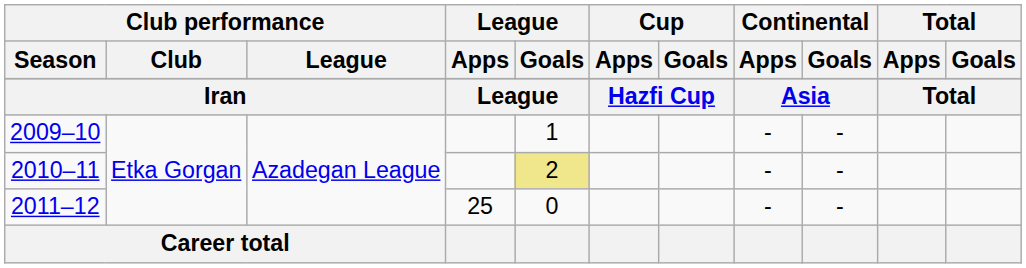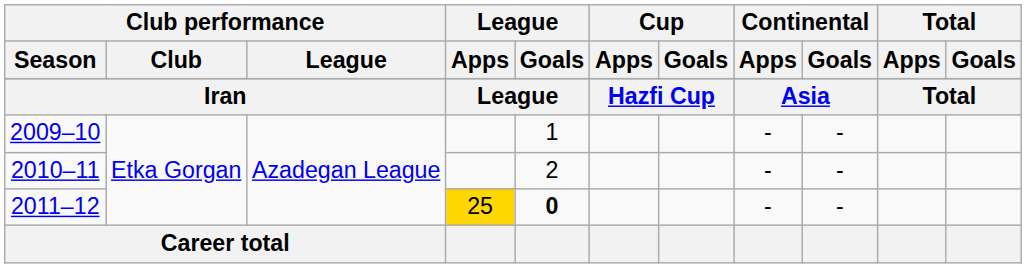(552, 170) khaki background -> (552, 170) no background
(480, 206) no background -> (480, 206) gold background
(552, 206) normal -> (552, 206) bold
